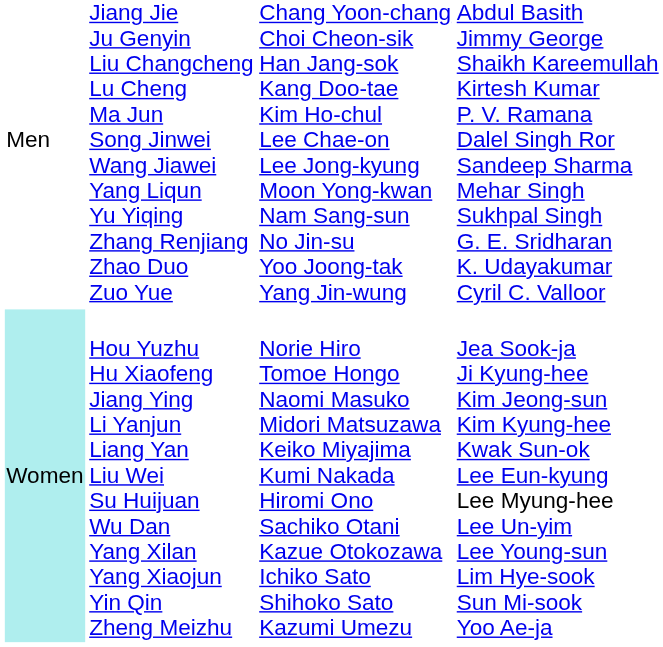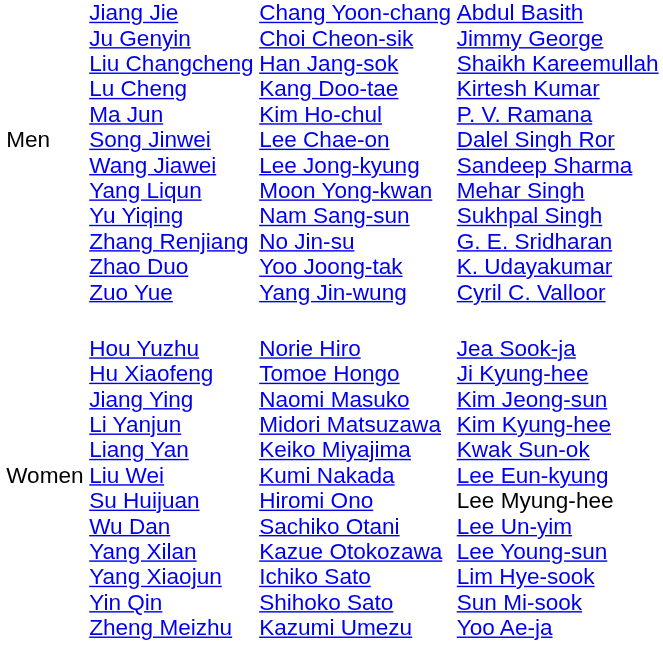(45, 475) paleturquoise background -> (45, 475) no background
